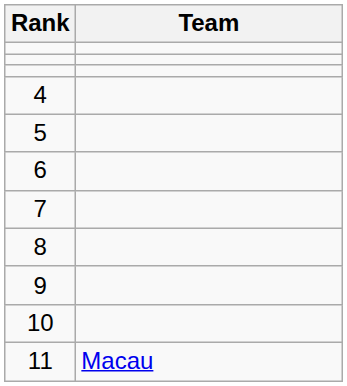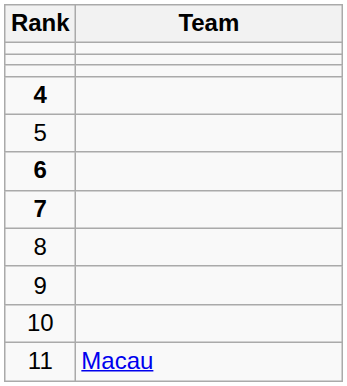(40, 94) normal -> (40, 94) bold
(40, 170) normal -> (40, 170) bold
(40, 208) normal -> (40, 208) bold
